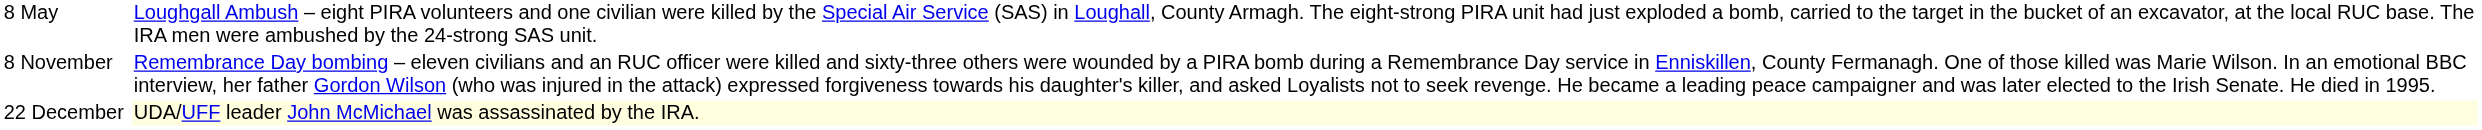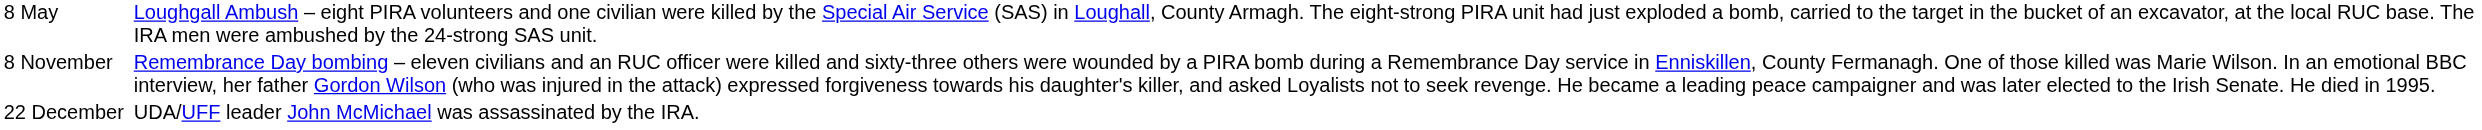(417, 112) lightyellow background -> (417, 112) no background
